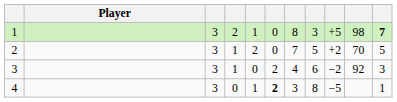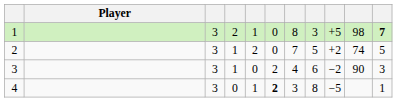(358, 50) 70 -> (358, 50) 74
(358, 69) 92 -> (358, 69) 90
